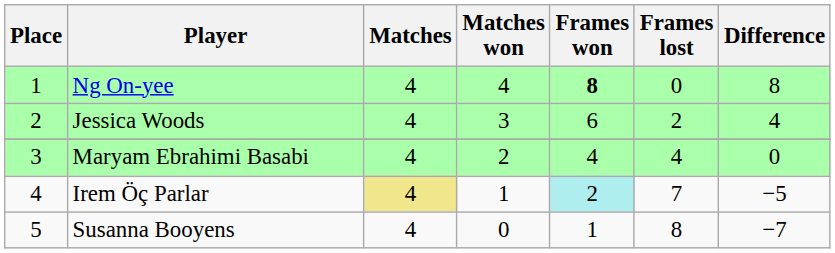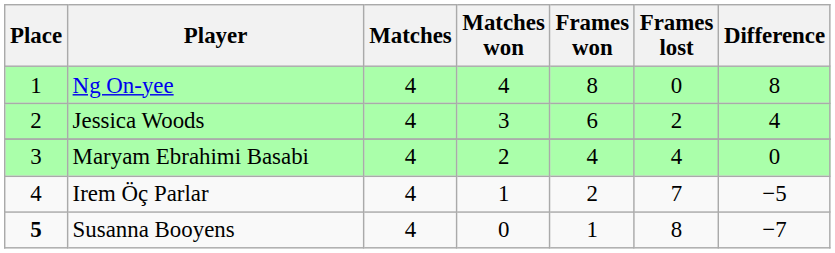(592, 84) bold -> (592, 84) normal
(410, 193) khaki background -> (410, 193) no background
(592, 193) paleturquoise background -> (592, 193) no background
(36, 229) normal -> (36, 229) bold
